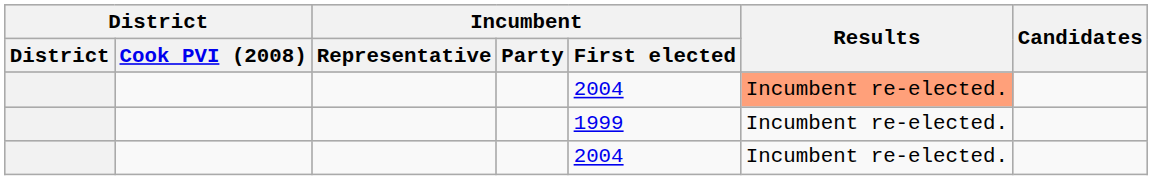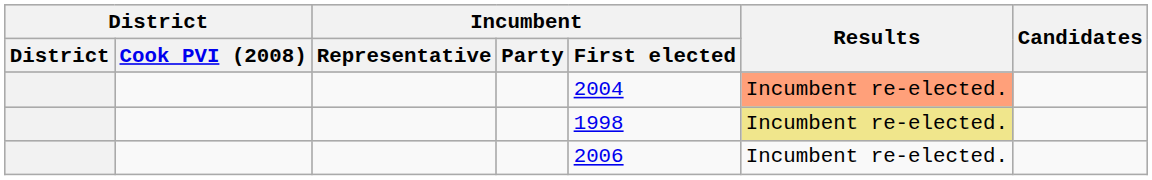(599, 123) 1999 -> (599, 123) 1998
(877, 123) no background -> (877, 123) khaki background
(599, 157) 2004 -> (599, 157) 2006
